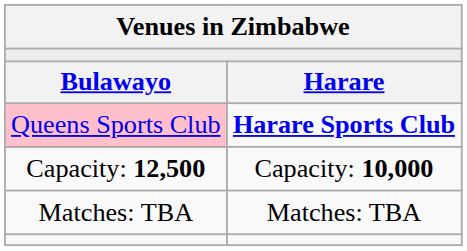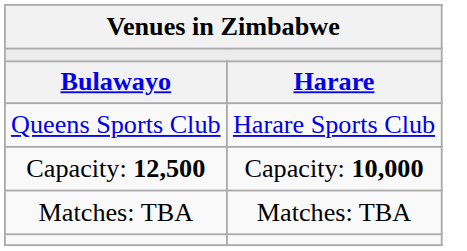(116, 125) pink background -> (116, 125) no background
(344, 125) bold -> (334, 125) normal
